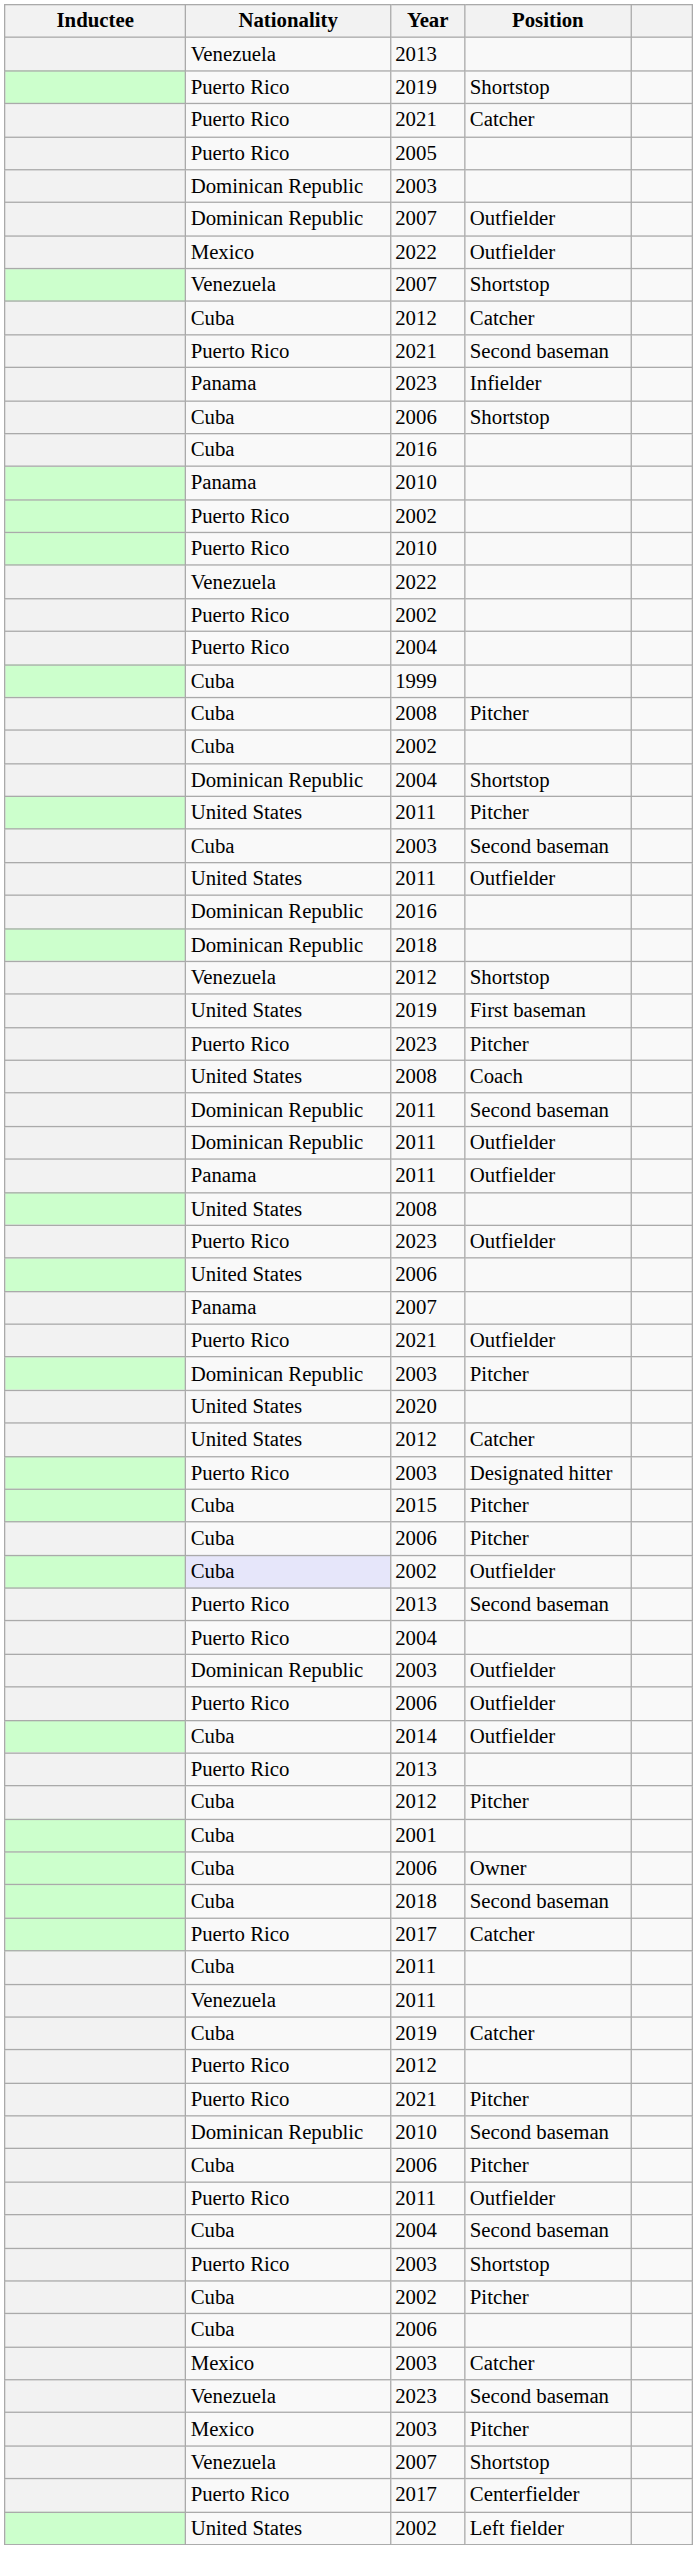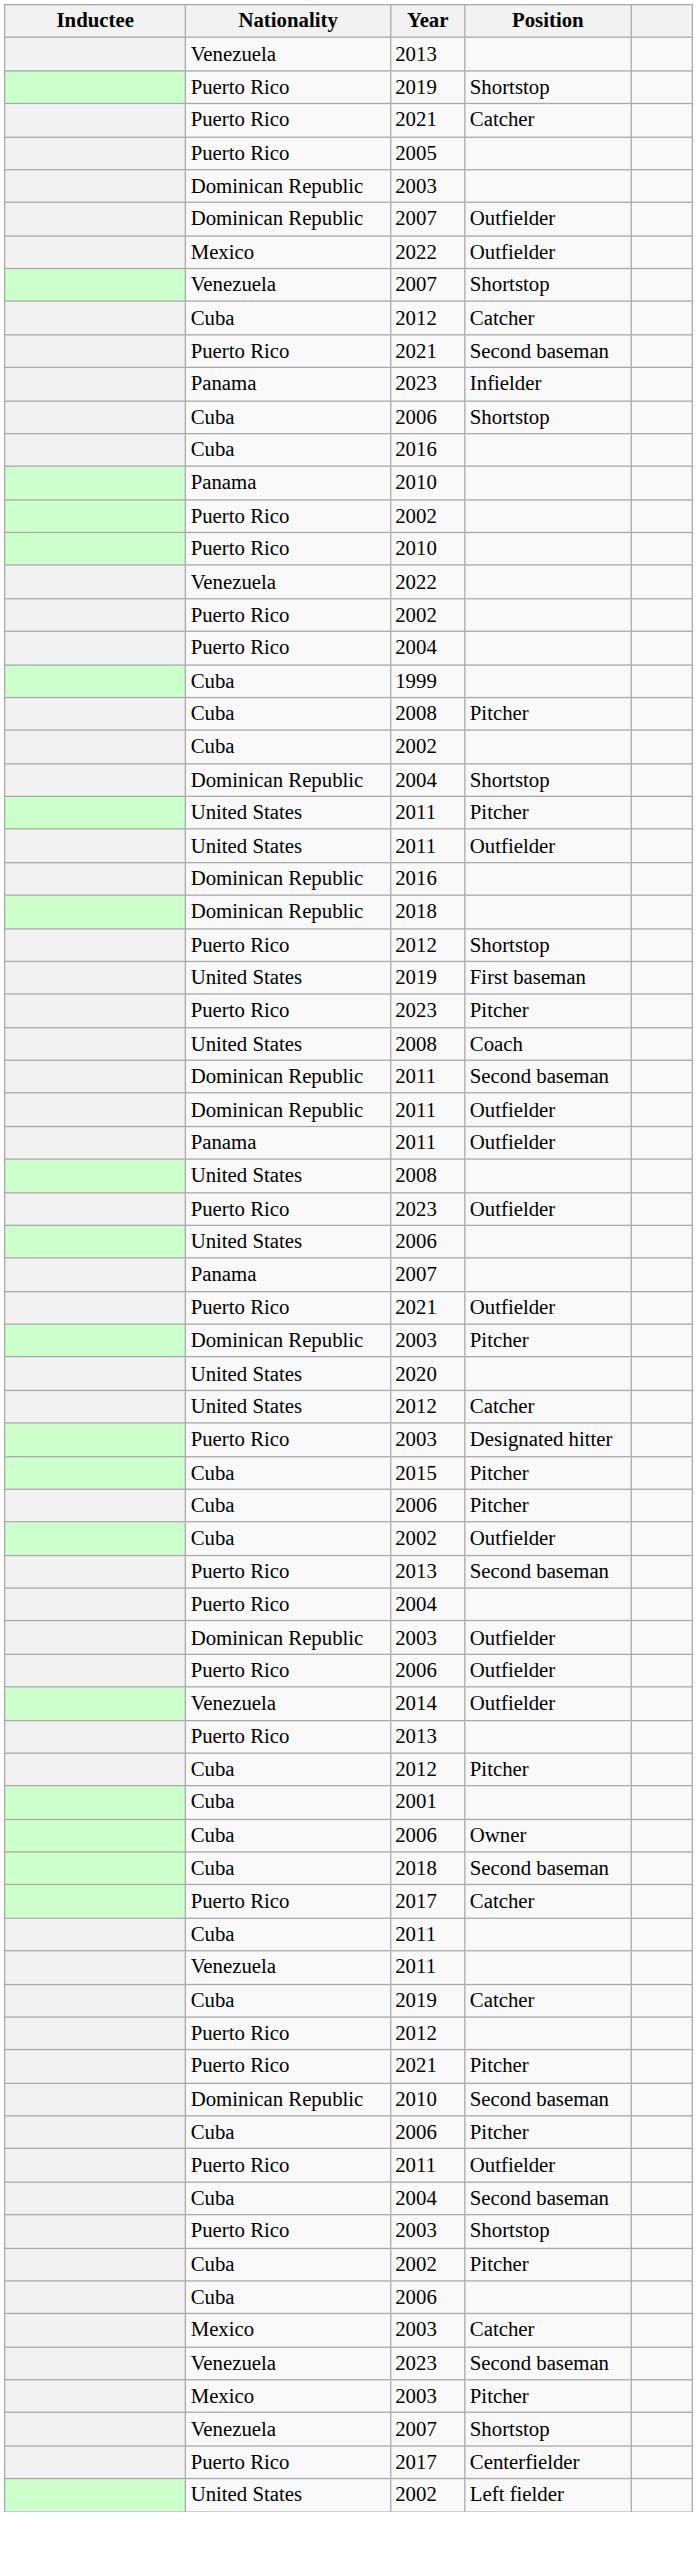- row: (416, 845)
(233, 977) Venezuela -> (240, 944) Puerto Rico
(213, 1571) lavender background -> (213, 1538) no background
(213, 1736) Cuba -> (233, 1703) Venezuela
